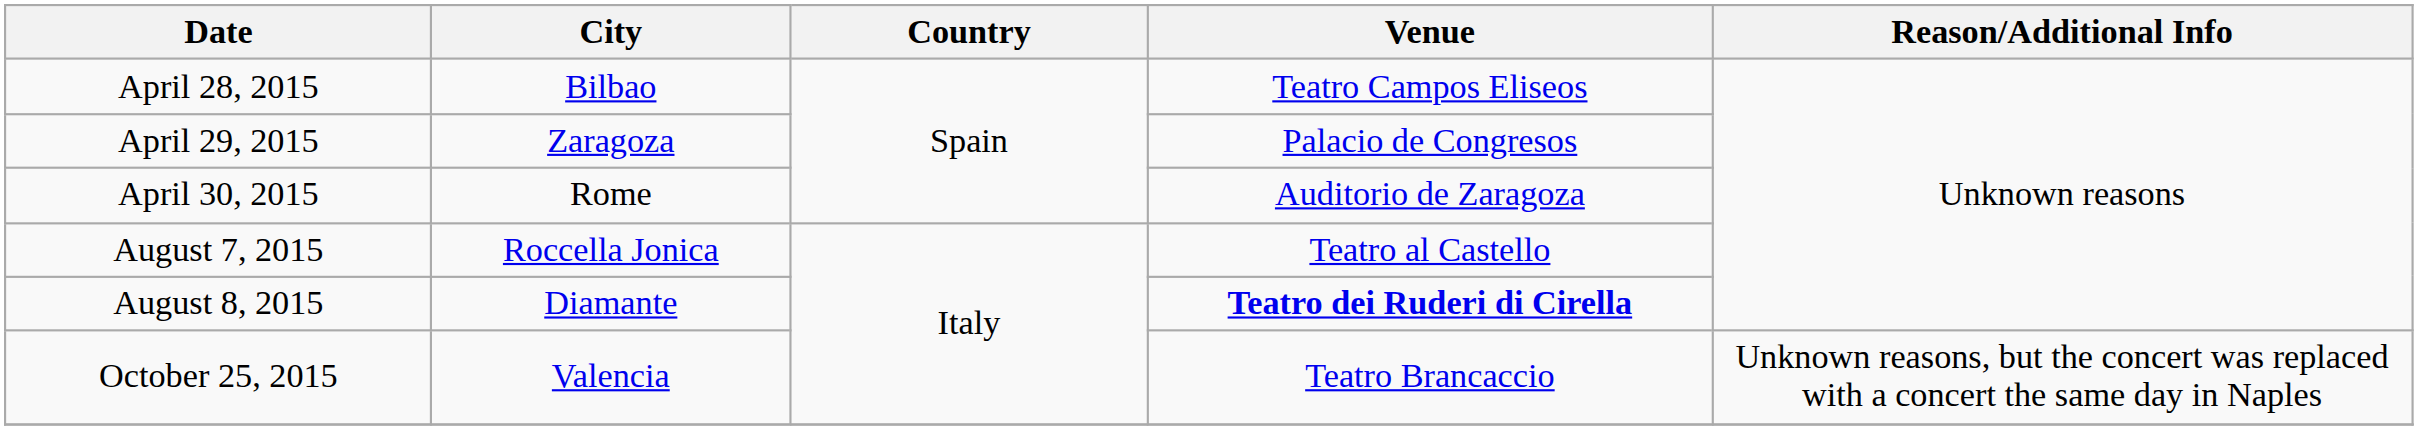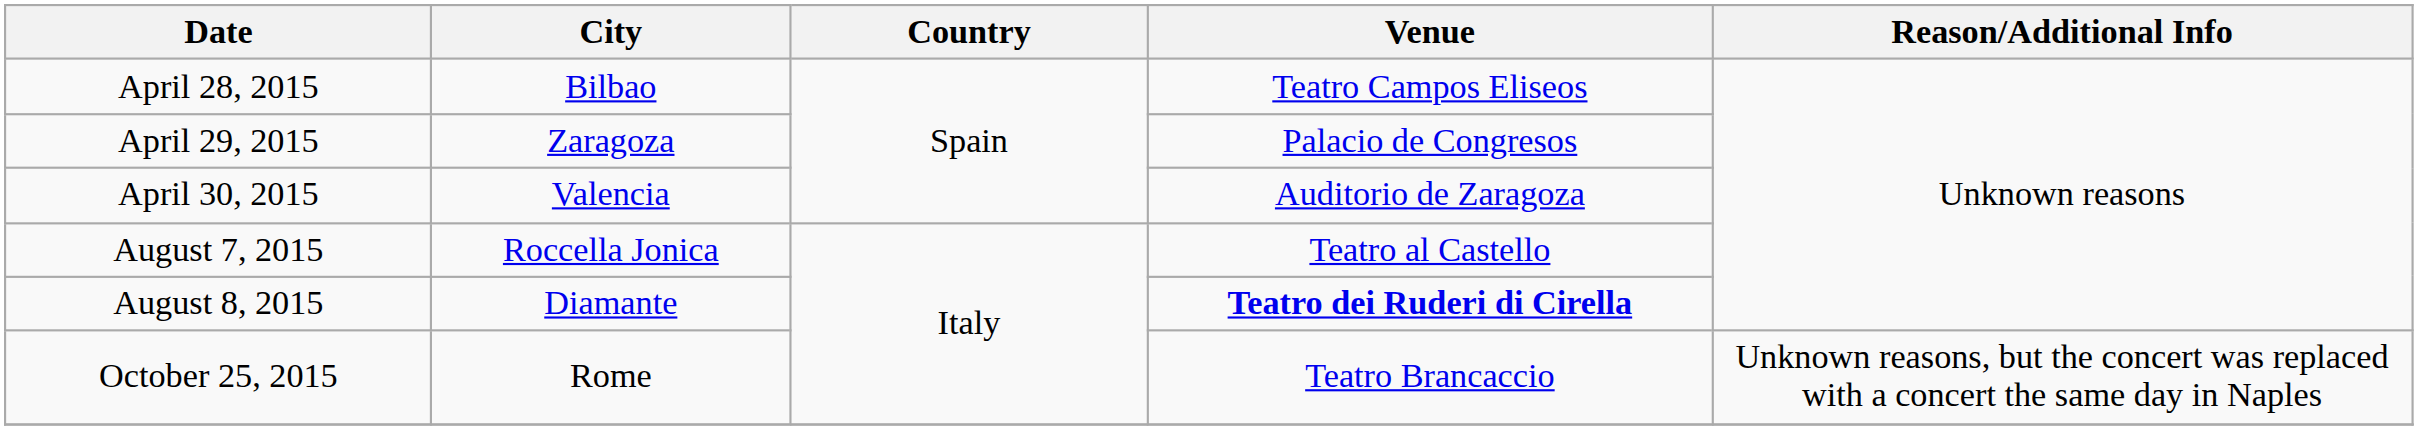(611, 194) Rome -> (611, 194) Valencia
(611, 376) Valencia -> (611, 376) Rome
